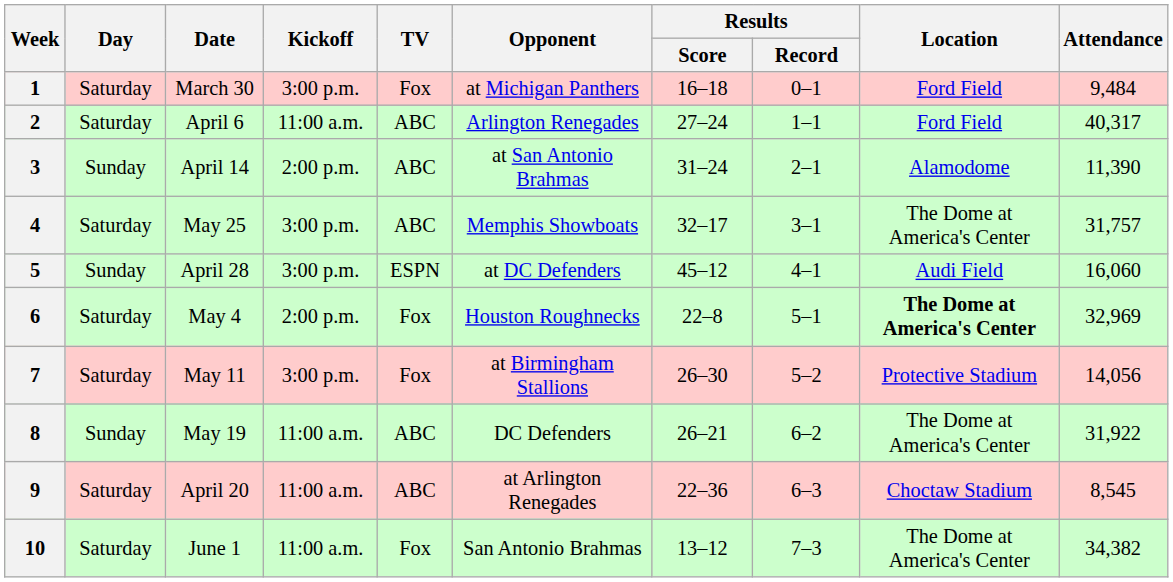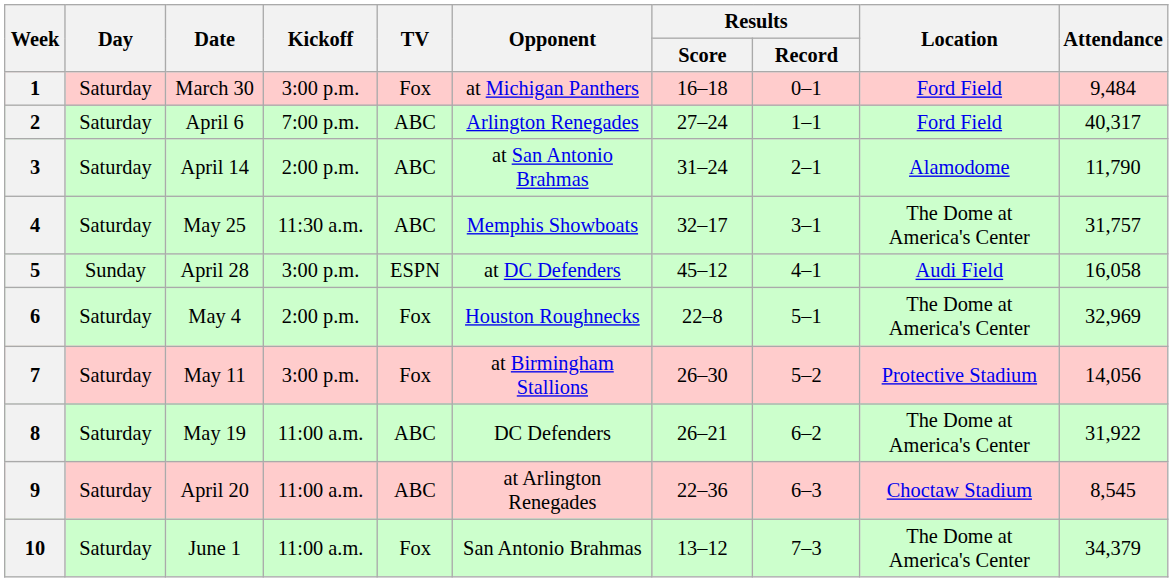(321, 122) 11:00 a.m. -> (321, 122) 7:00 p.m.
(115, 167) Sunday -> (115, 167) Saturday
(1113, 167) 11,390 -> (1113, 167) 11,790
(321, 225) 3:00 p.m. -> (321, 225) 11:30 a.m.
(1113, 271) 16,060 -> (1113, 271) 16,058
(959, 316) bold -> (959, 316) normal
(115, 432) Sunday -> (115, 432) Saturday
(1113, 547) 34,382 -> (1113, 547) 34,379
